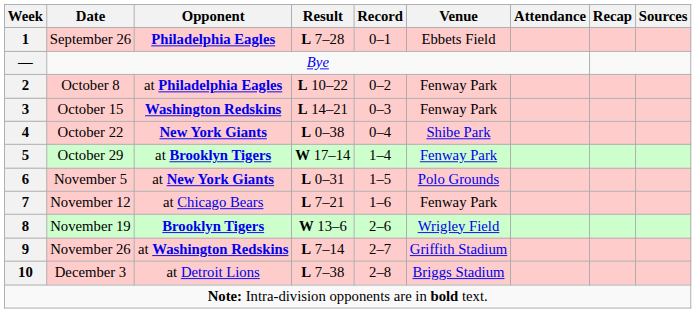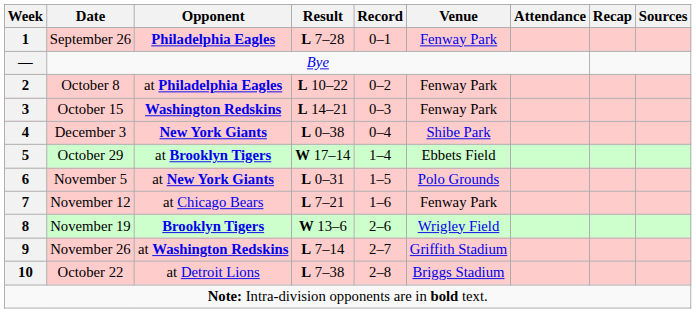(459, 39) Ebbets Field -> (459, 39) Fenway Park
(90, 132) October 22 -> (90, 132) December 3
(459, 156) Fenway Park -> (459, 156) Ebbets Field
(90, 272) December 3 -> (90, 272) October 22
